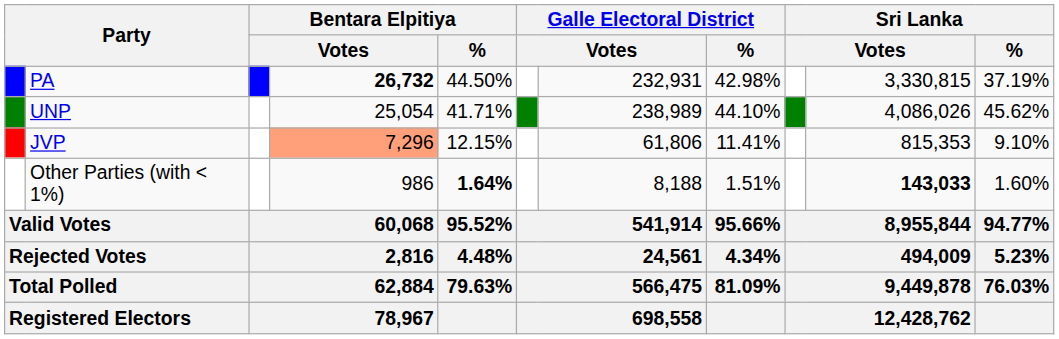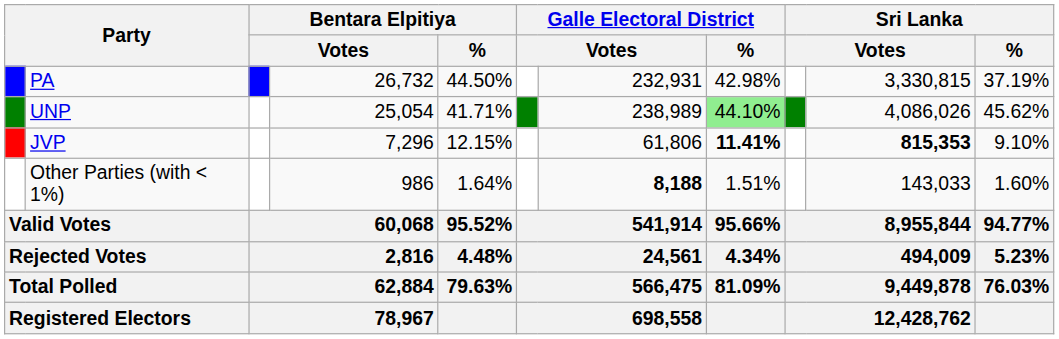(404, 81) bold -> (404, 81) normal
(748, 111) no background -> (748, 111) lightgreen background
(409, 142) lightsalmon background -> (409, 142) no background
(748, 142) normal -> (748, 142) bold
(936, 142) normal -> (936, 142) bold
(485, 184) bold -> (485, 184) normal
(678, 184) normal -> (678, 184) bold
(936, 184) bold -> (936, 184) normal
